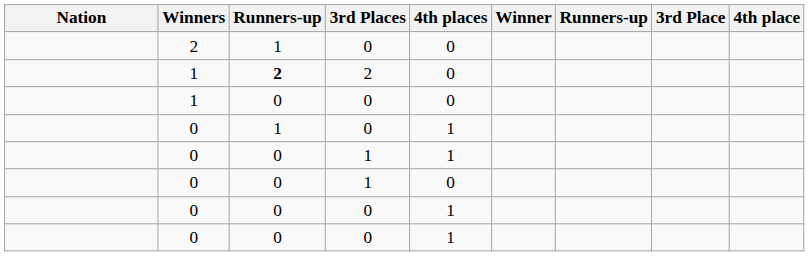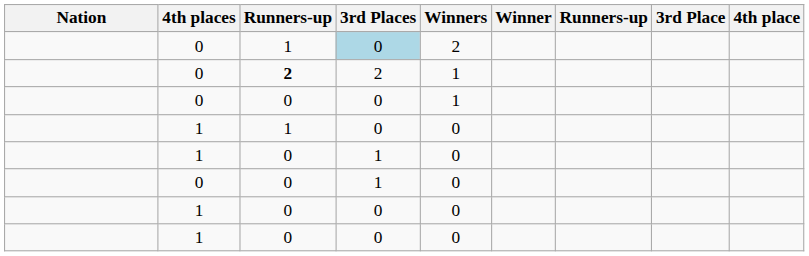columns swapped: (194, 18) <-> (451, 18)
(368, 45) no background -> (378, 45) lightblue background
